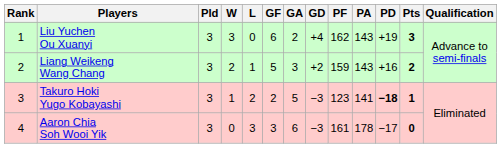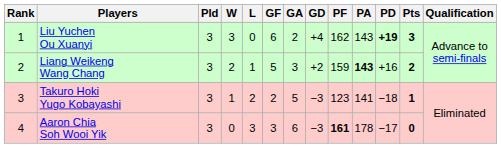(388, 38) normal -> (388, 38) bold
(364, 68) normal -> (364, 68) bold
(388, 98) bold -> (388, 98) normal
(340, 128) normal -> (340, 128) bold
